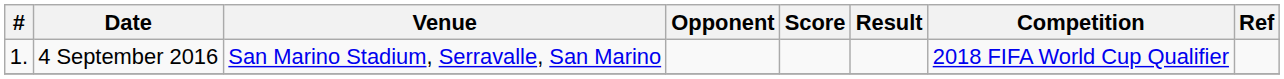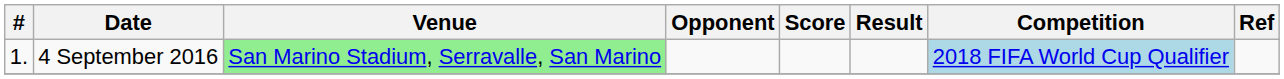(445, 57) no background -> (445, 57) lightgreen background
(1081, 57) no background -> (1081, 57) lightblue background
